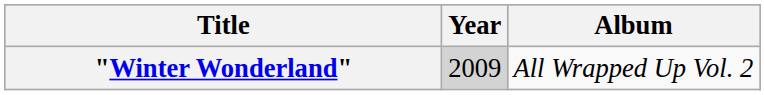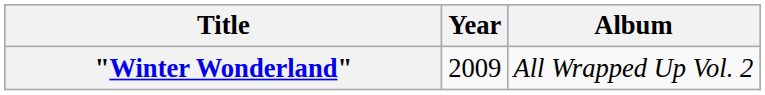(475, 67) lightgrey background -> (475, 67) no background
